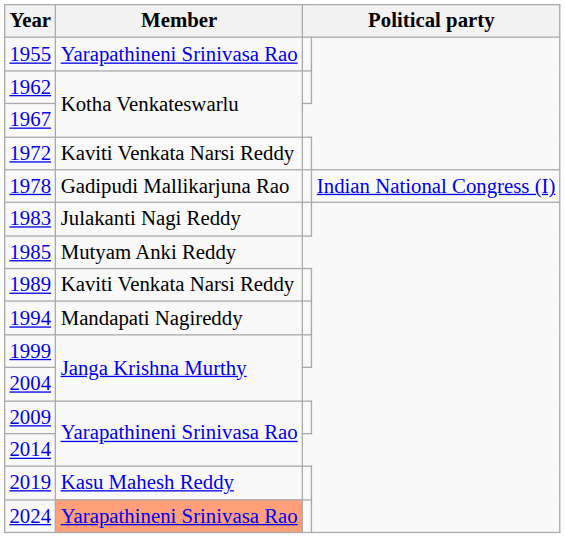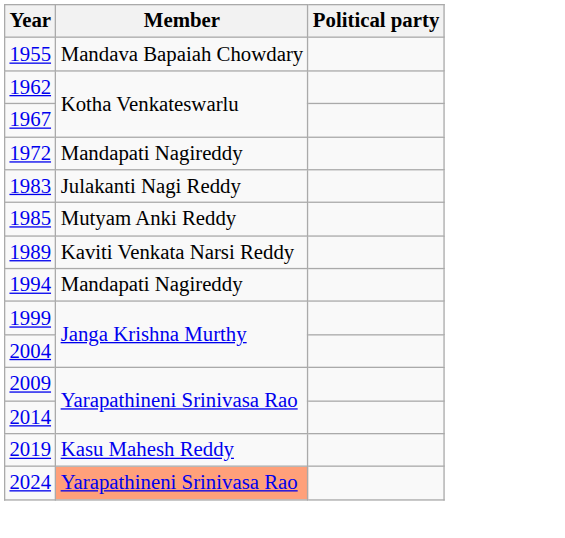(179, 53) Yarapathineni Srinivasa Rao -> (182, 53) Mandava Bapaiah Chowdary
(177, 152) Kaviti Venkata Narsi Reddy -> (152, 152) Mandapati Nagireddy
- row: (30, 185)
